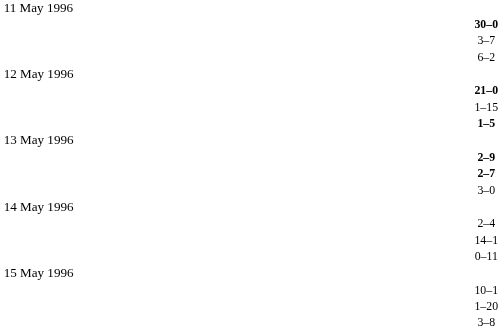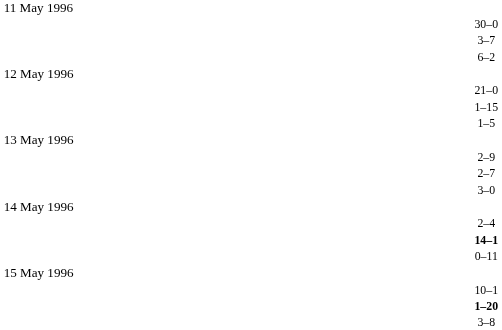(486, 24) bold -> (486, 24) normal
(486, 90) bold -> (486, 90) normal
(486, 123) bold -> (486, 123) normal
(486, 157) bold -> (486, 157) normal
(486, 173) bold -> (486, 173) normal
(486, 240) normal -> (486, 240) bold
(486, 306) normal -> (486, 306) bold
